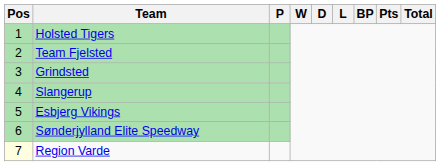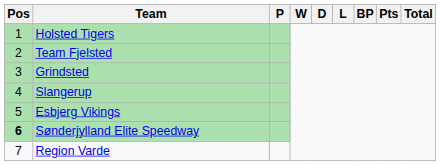(19, 131) normal -> (19, 131) bold
(19, 151) lightyellow background -> (19, 151) no background
